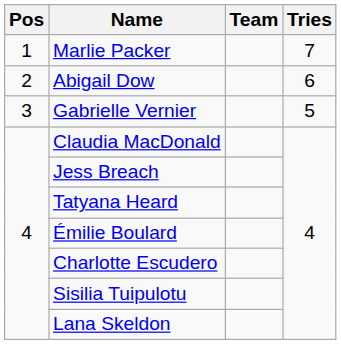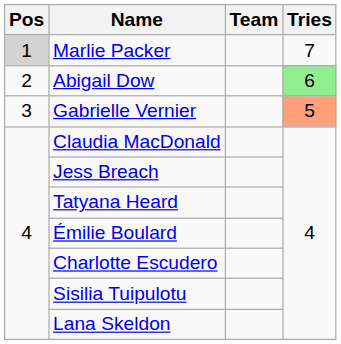(27, 50) no background -> (27, 50) lightgrey background
(309, 80) no background -> (309, 80) lightgreen background
(309, 111) no background -> (309, 111) lightsalmon background
